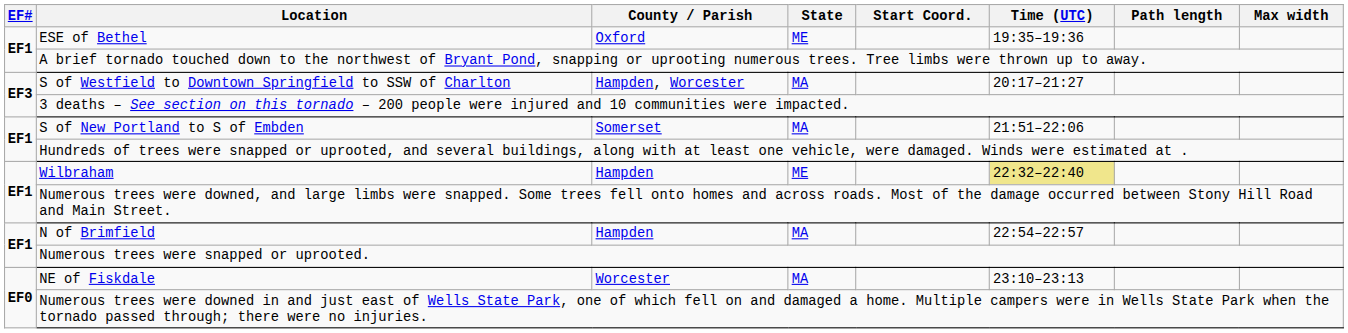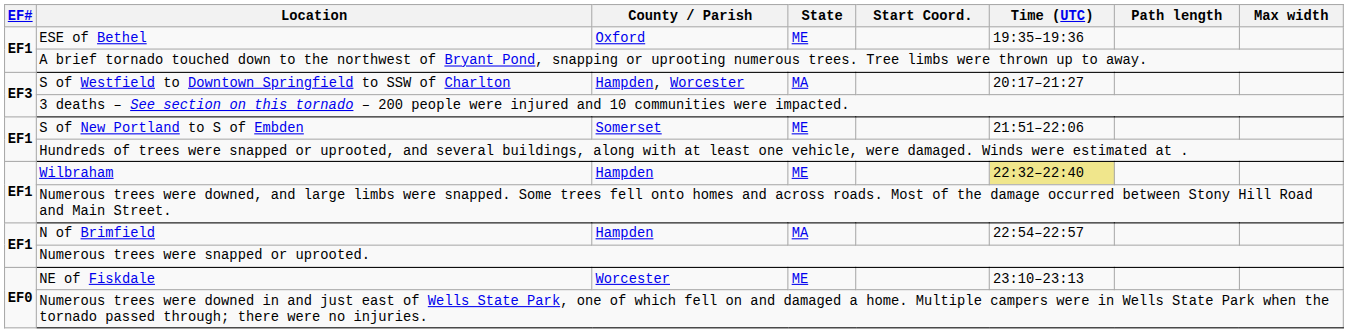(800, 128) MA -> (800, 128) ME
(800, 279) MA -> (800, 279) ME
